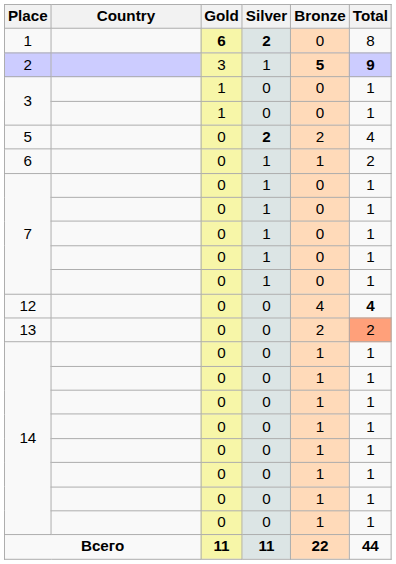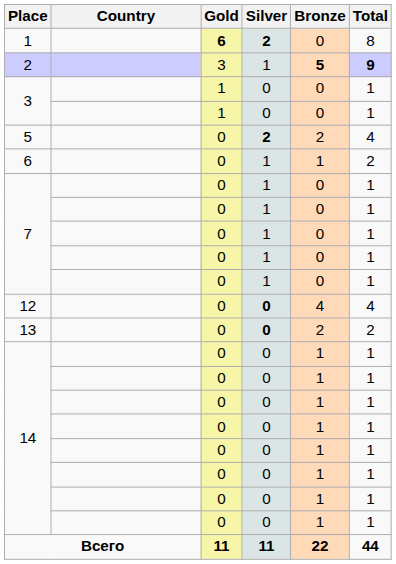(267, 305) normal -> (267, 305) bold
(370, 305) bold -> (370, 305) normal
(267, 329) normal -> (267, 329) bold
(370, 329) lightsalmon background -> (370, 329) no background
